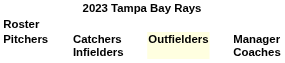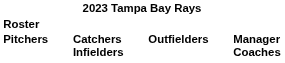(178, 39) lightyellow background -> (178, 39) no background
